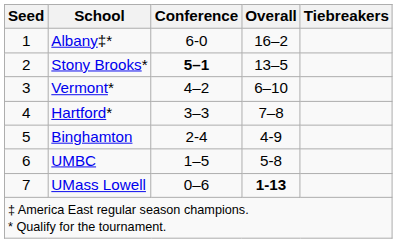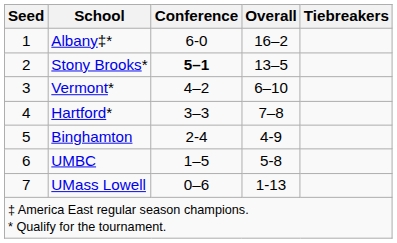(271, 185) bold -> (271, 185) normal
